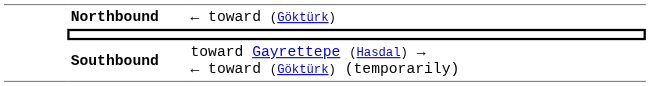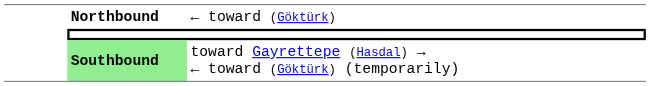(115, 60) no background -> (115, 60) lightgreen background
